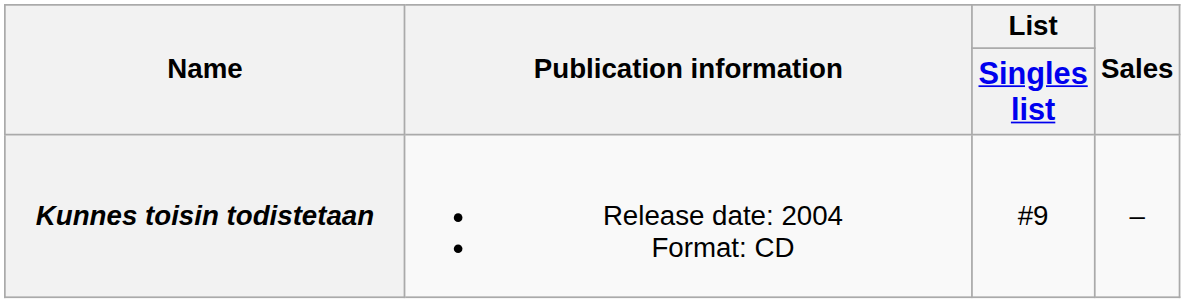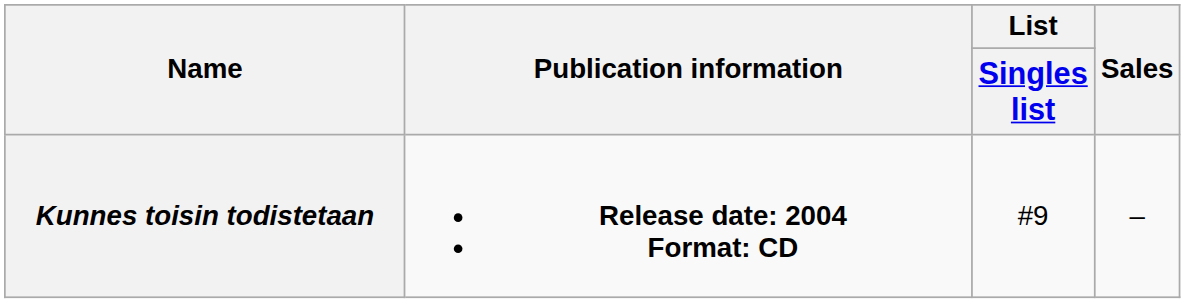(688, 232) normal -> (688, 232) bold
